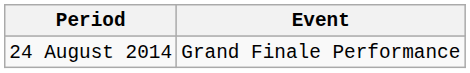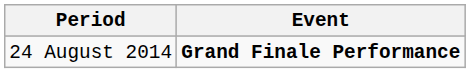(321, 52) normal -> (321, 52) bold
